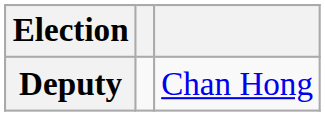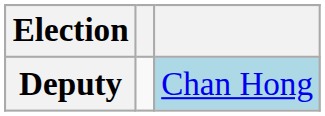(237, 83) no background -> (237, 83) lightblue background
